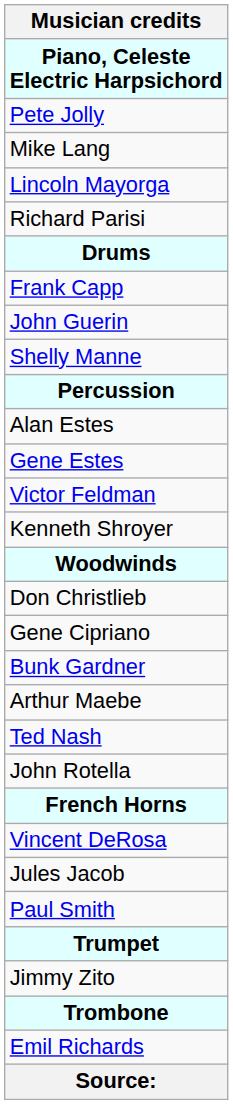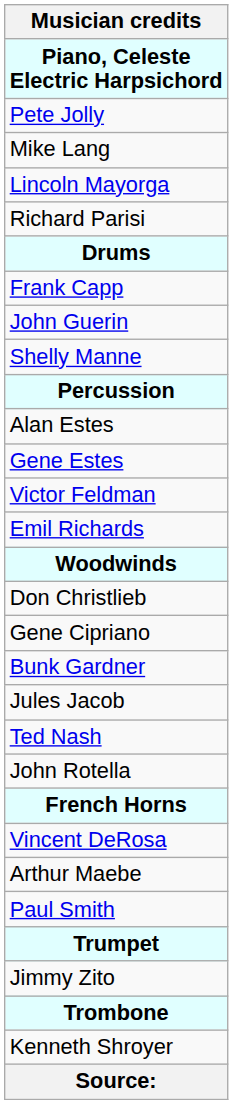(91, 529) Kenneth Shroyer -> (77, 529) Emil Richards
(76, 701) Arthur Maebe -> (67, 701) Jules Jacob
(67, 874) Jules Jacob -> (76, 874) Arthur Maebe
(77, 1047) Emil Richards -> (91, 1047) Kenneth Shroyer
